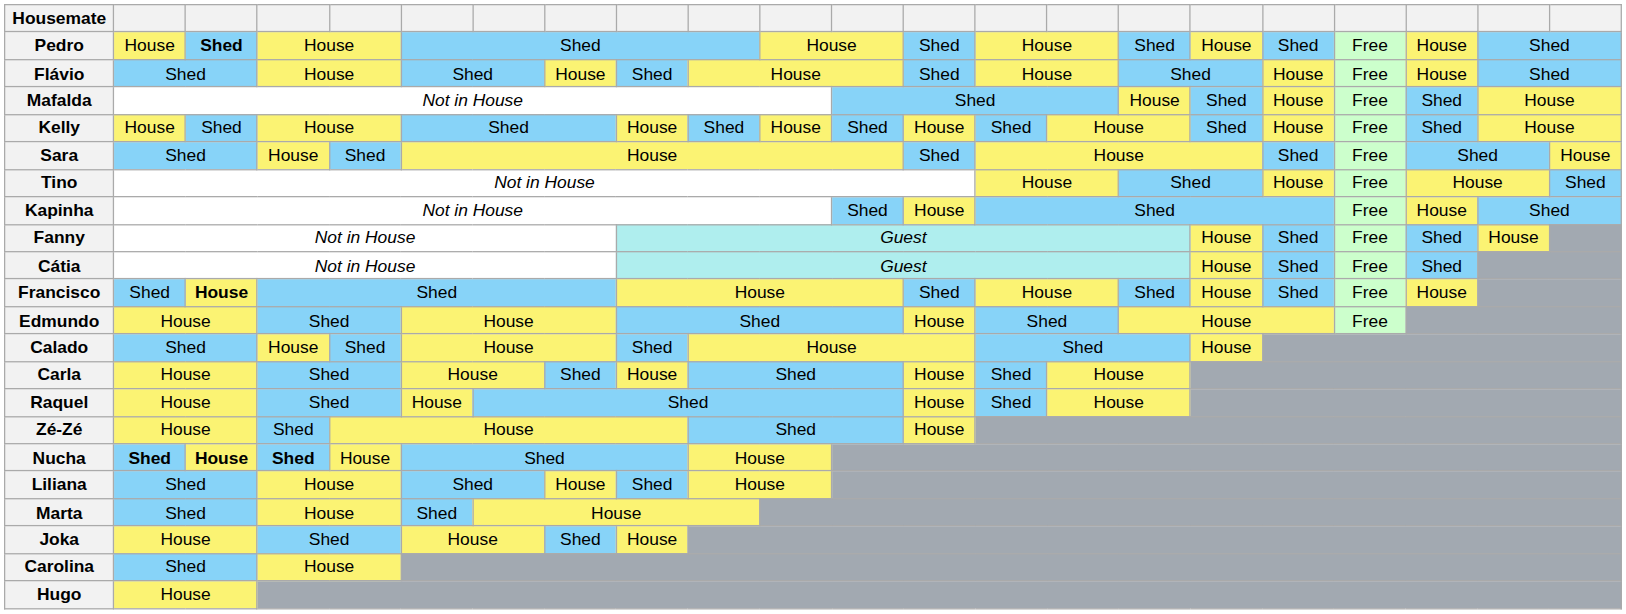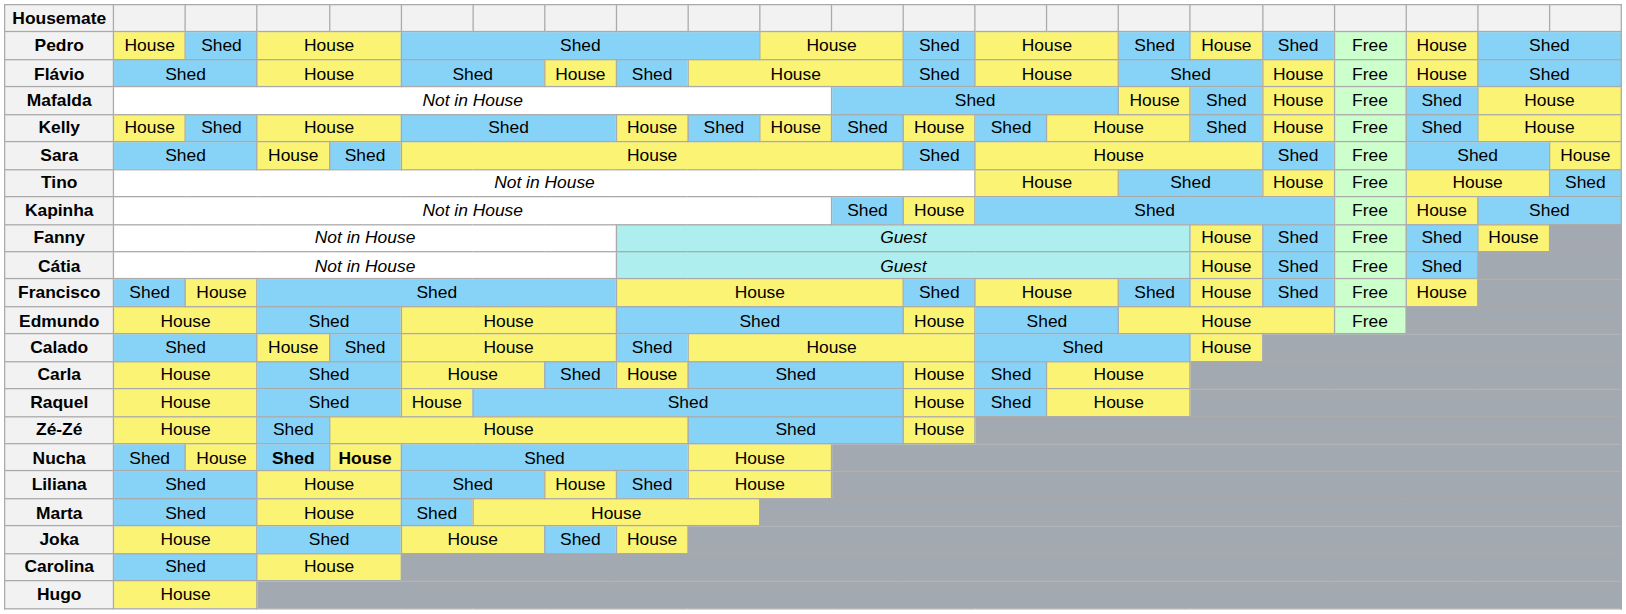(221, 45) bold -> (221, 45) normal
(221, 292) bold -> (221, 292) normal
(150, 457) bold -> (150, 457) normal
(221, 457) bold -> (221, 457) normal
(365, 457) normal -> (365, 457) bold
